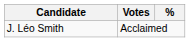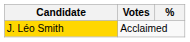(35, 28) no background -> (35, 28) gold background
